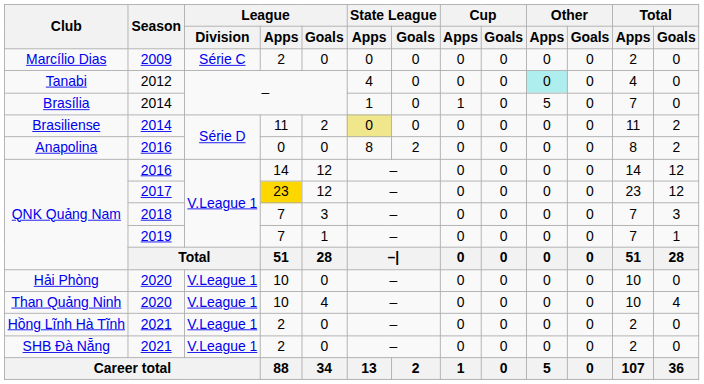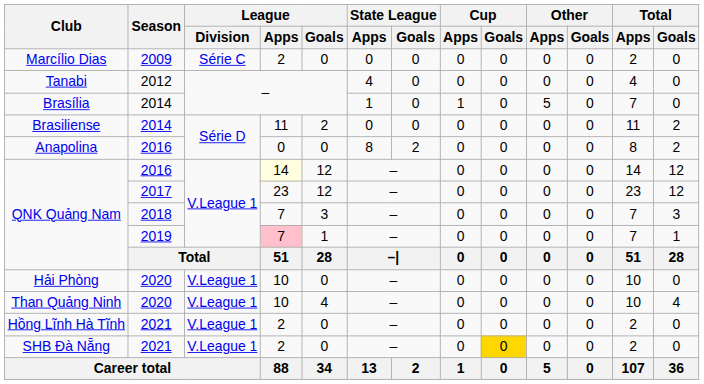(547, 81) paleturquoise background -> (547, 81) no background
(369, 125) khaki background -> (369, 125) no background
(281, 170) no background -> (281, 170) lightyellow background
(281, 192) gold background -> (281, 192) no background
(281, 236) no background -> (281, 236) pink background
(504, 346) no background -> (504, 346) gold background
